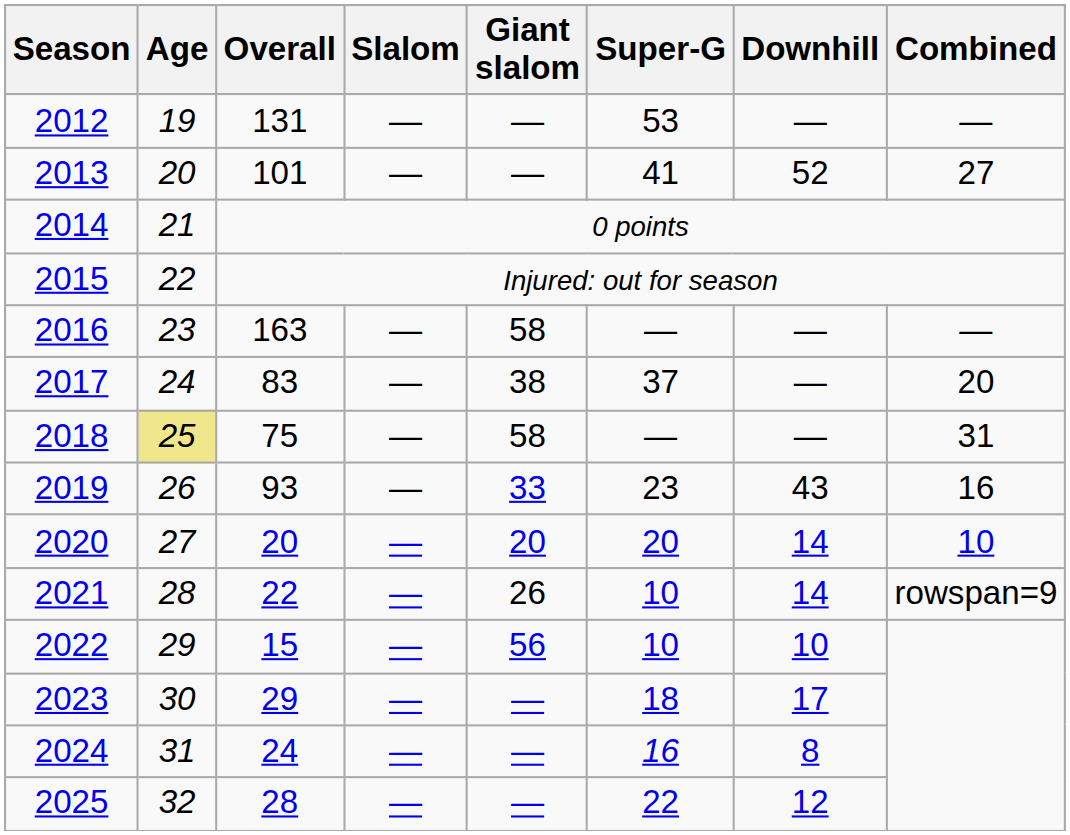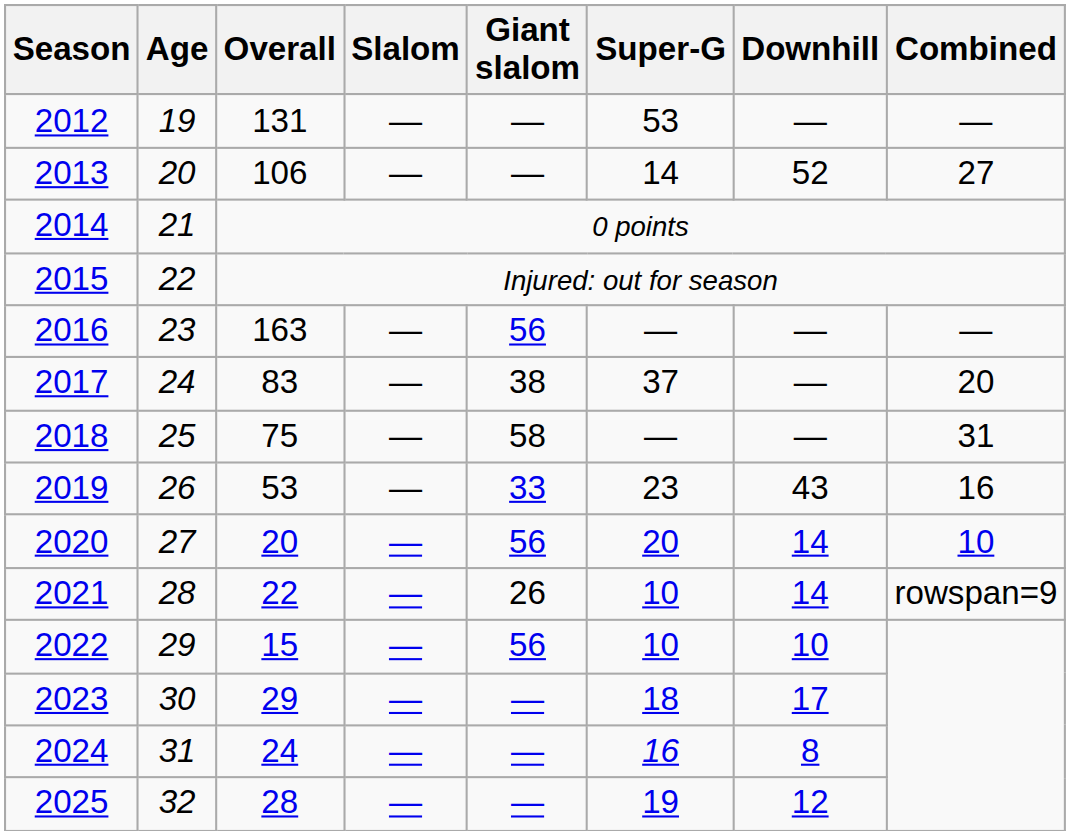(280, 173) 101 -> (280, 173) 106
(661, 173) 41 -> (661, 173) 14
(528, 330) 58 -> (528, 330) 56
(177, 435) khaki background -> (177, 435) no background
(280, 488) 93 -> (280, 488) 53
(528, 540) 20 -> (528, 540) 56
(661, 803) 22 -> (661, 803) 19
